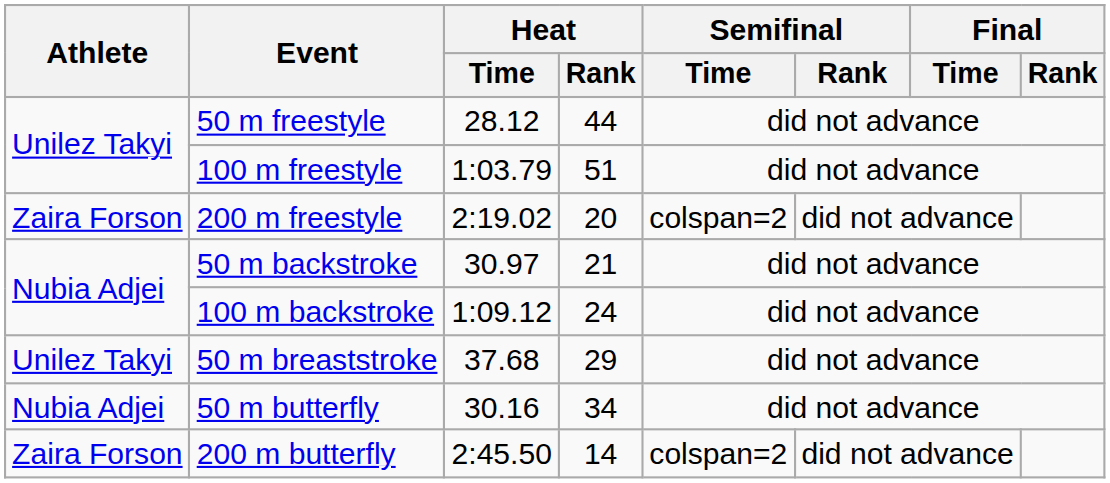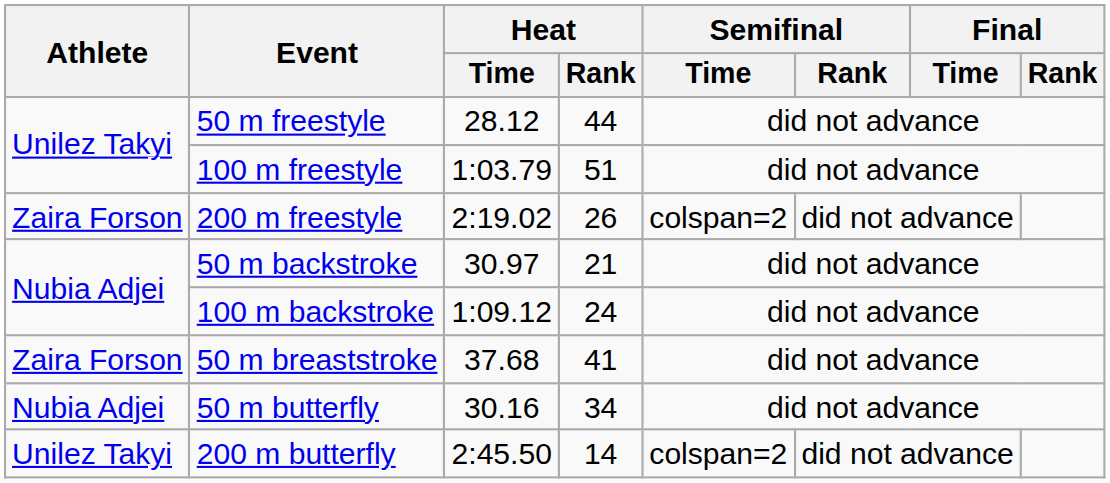(601, 217) 20 -> (601, 217) 26
(92, 359) Unilez Takyi -> (97, 359) Zaira Forson
(601, 359) 29 -> (601, 359) 41
(97, 454) Zaira Forson -> (92, 454) Unilez Takyi
